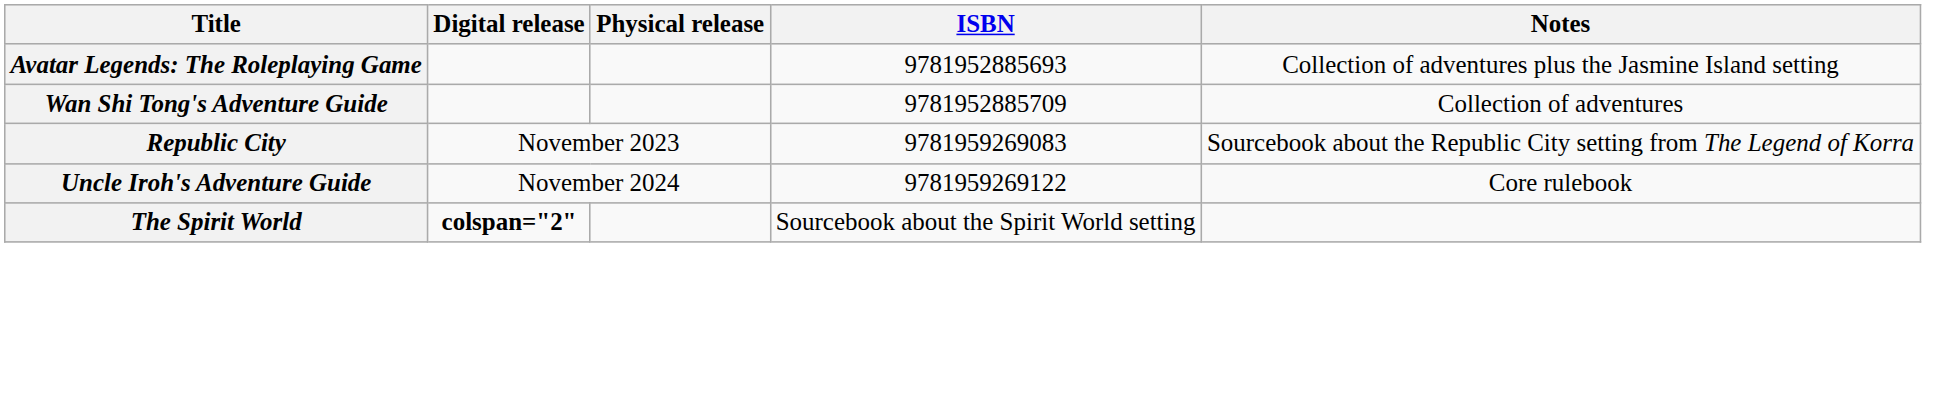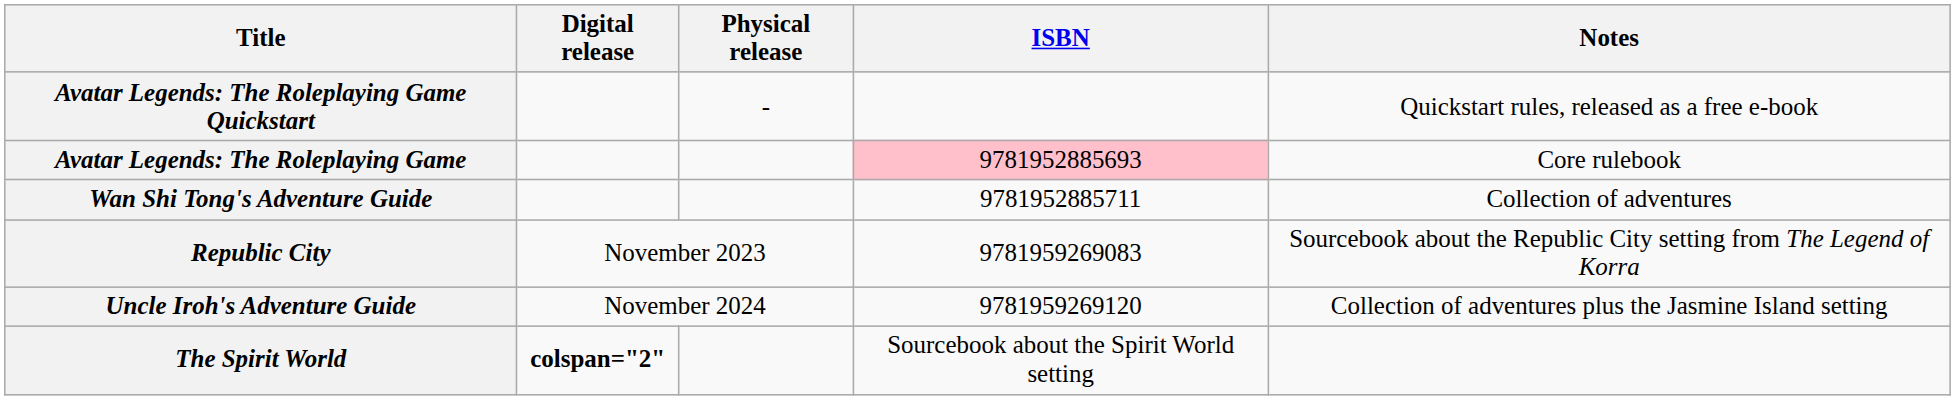+ row: (261, 105)
(986, 63) no background -> (1061, 159) pink background
(1561, 63) Collection of adventures plus the Jasmine Island setting -> (1609, 159) Core rulebook
(986, 103) 9781952885709 -> (1061, 199) 9781952885711
(986, 182) 9781959269122 -> (1061, 306) 9781959269120
(1561, 182) Core rulebook -> (1609, 306) Collection of adventures plus the Jasmine Island setting
